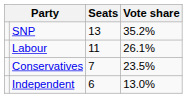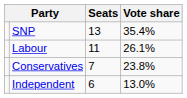(139, 31) 35.2% -> (139, 31) 35.4%
(139, 66) 23.5% -> (139, 66) 23.8%
